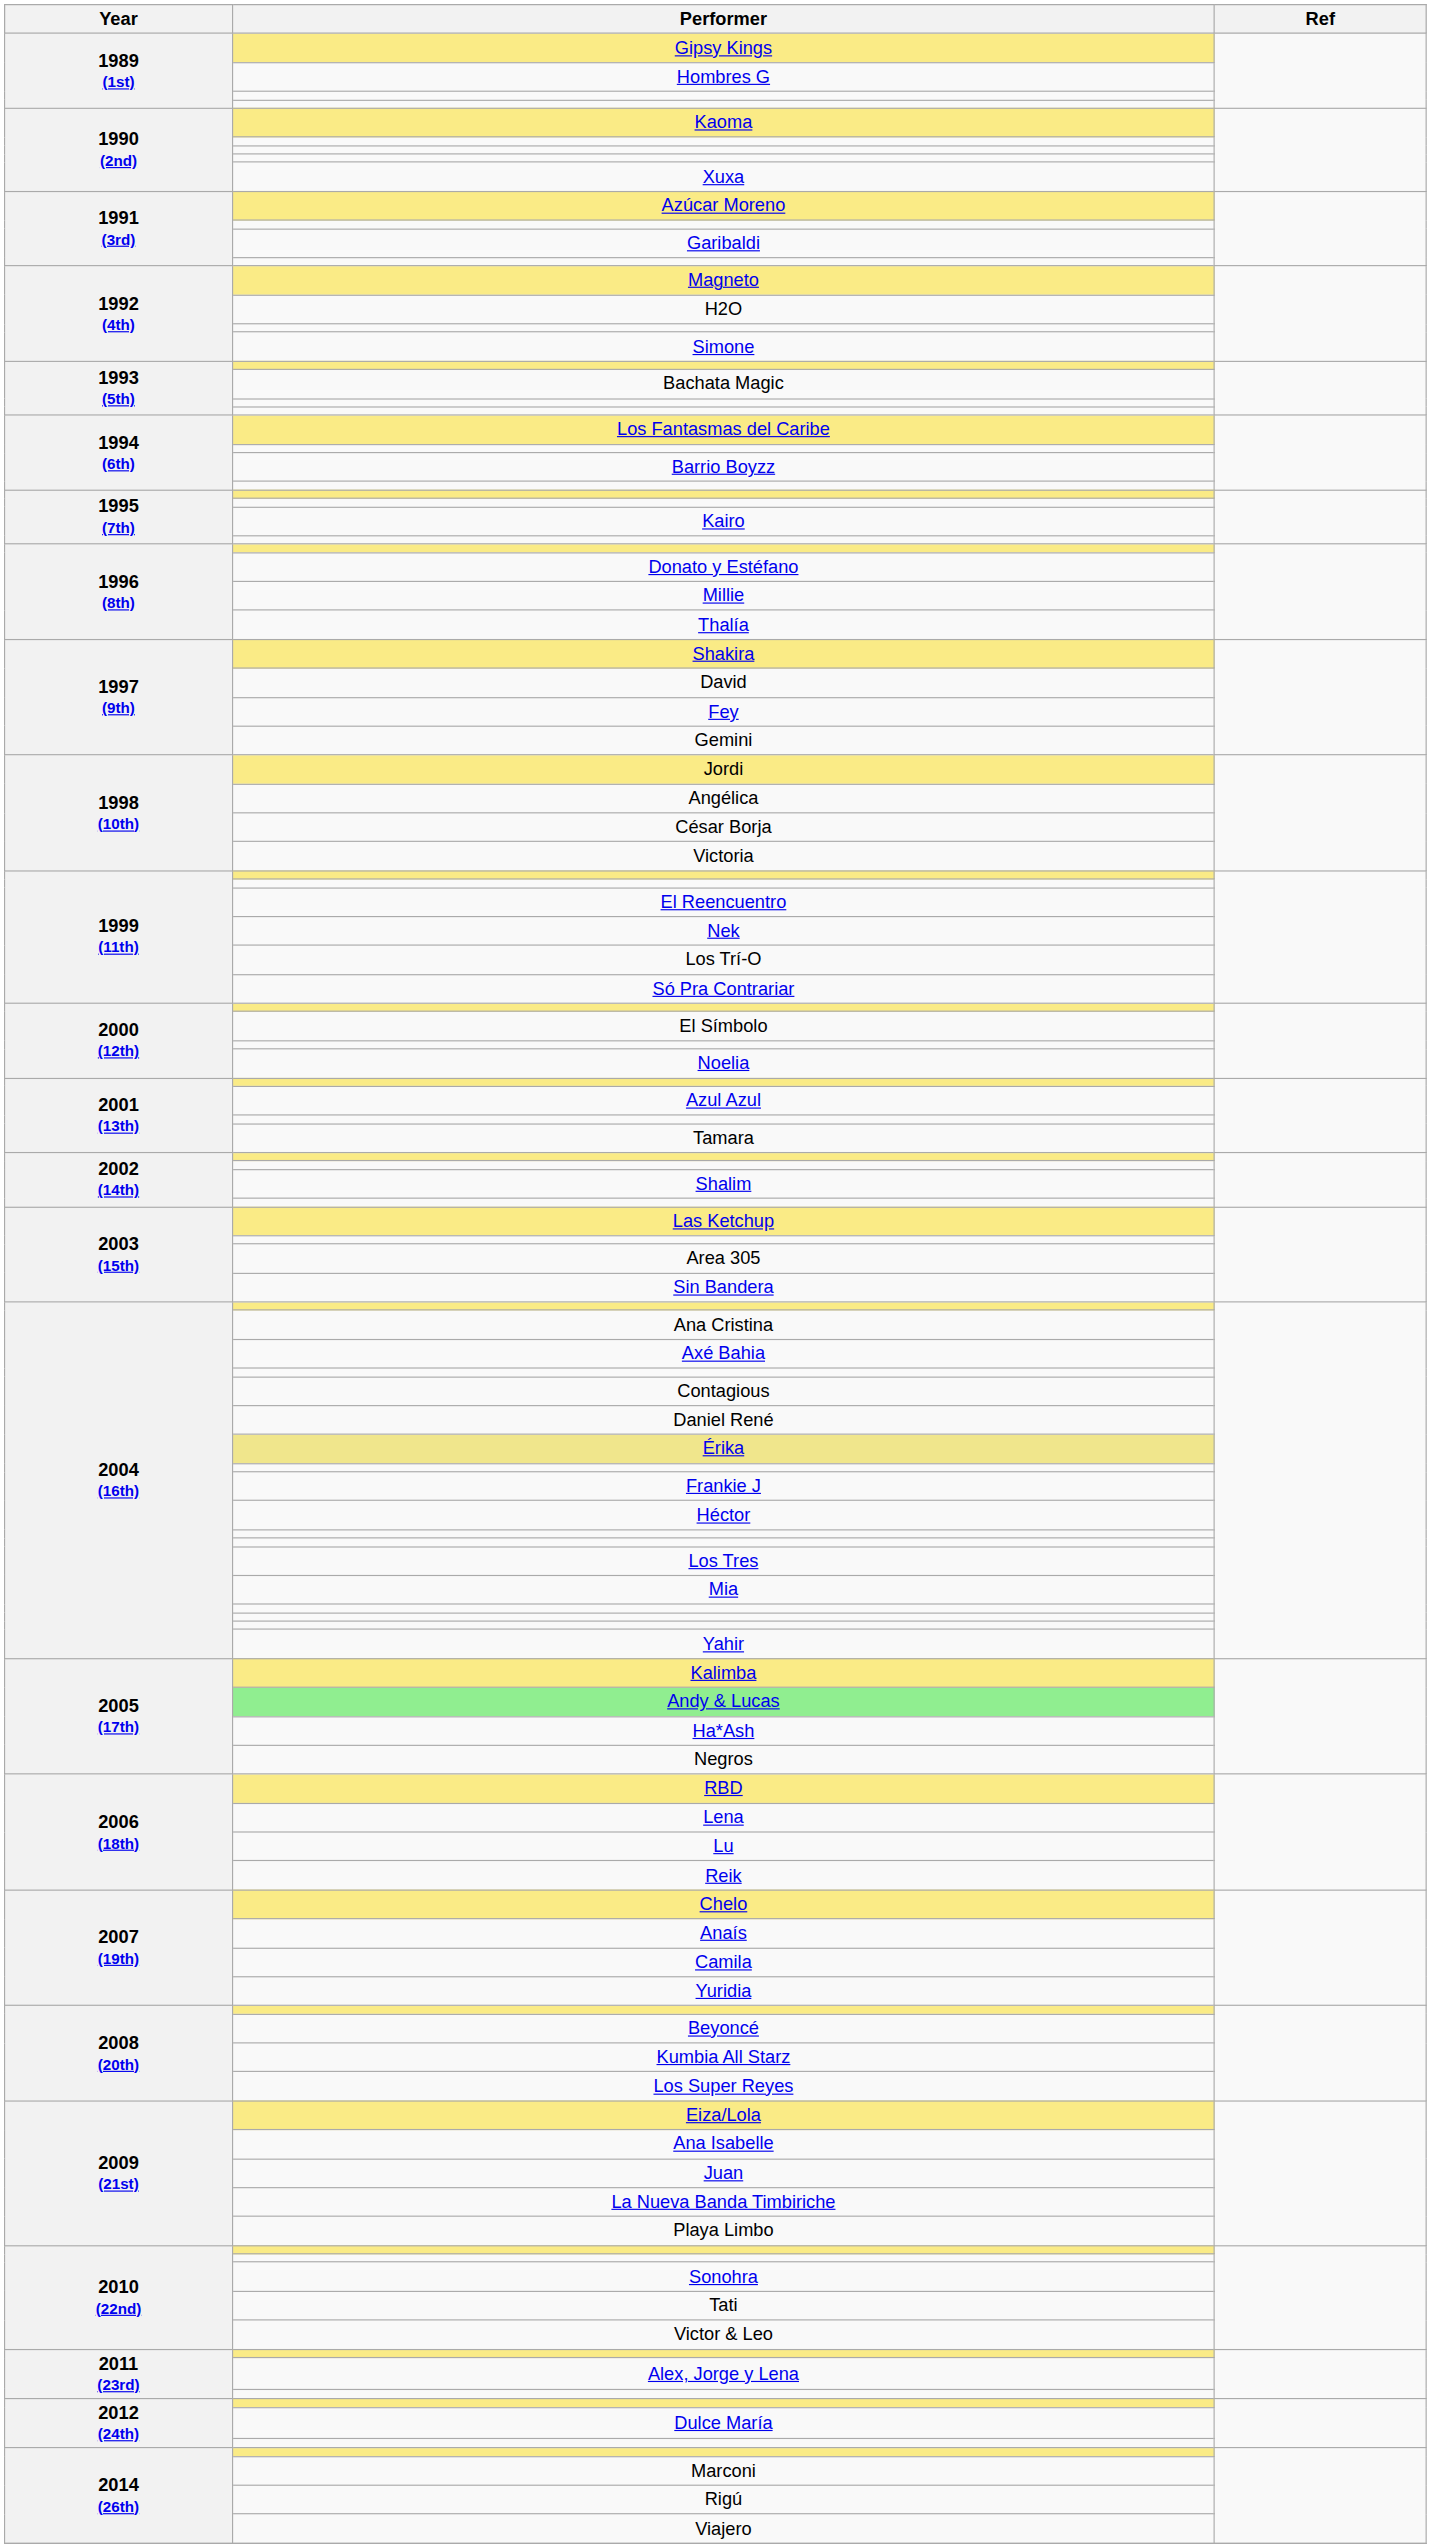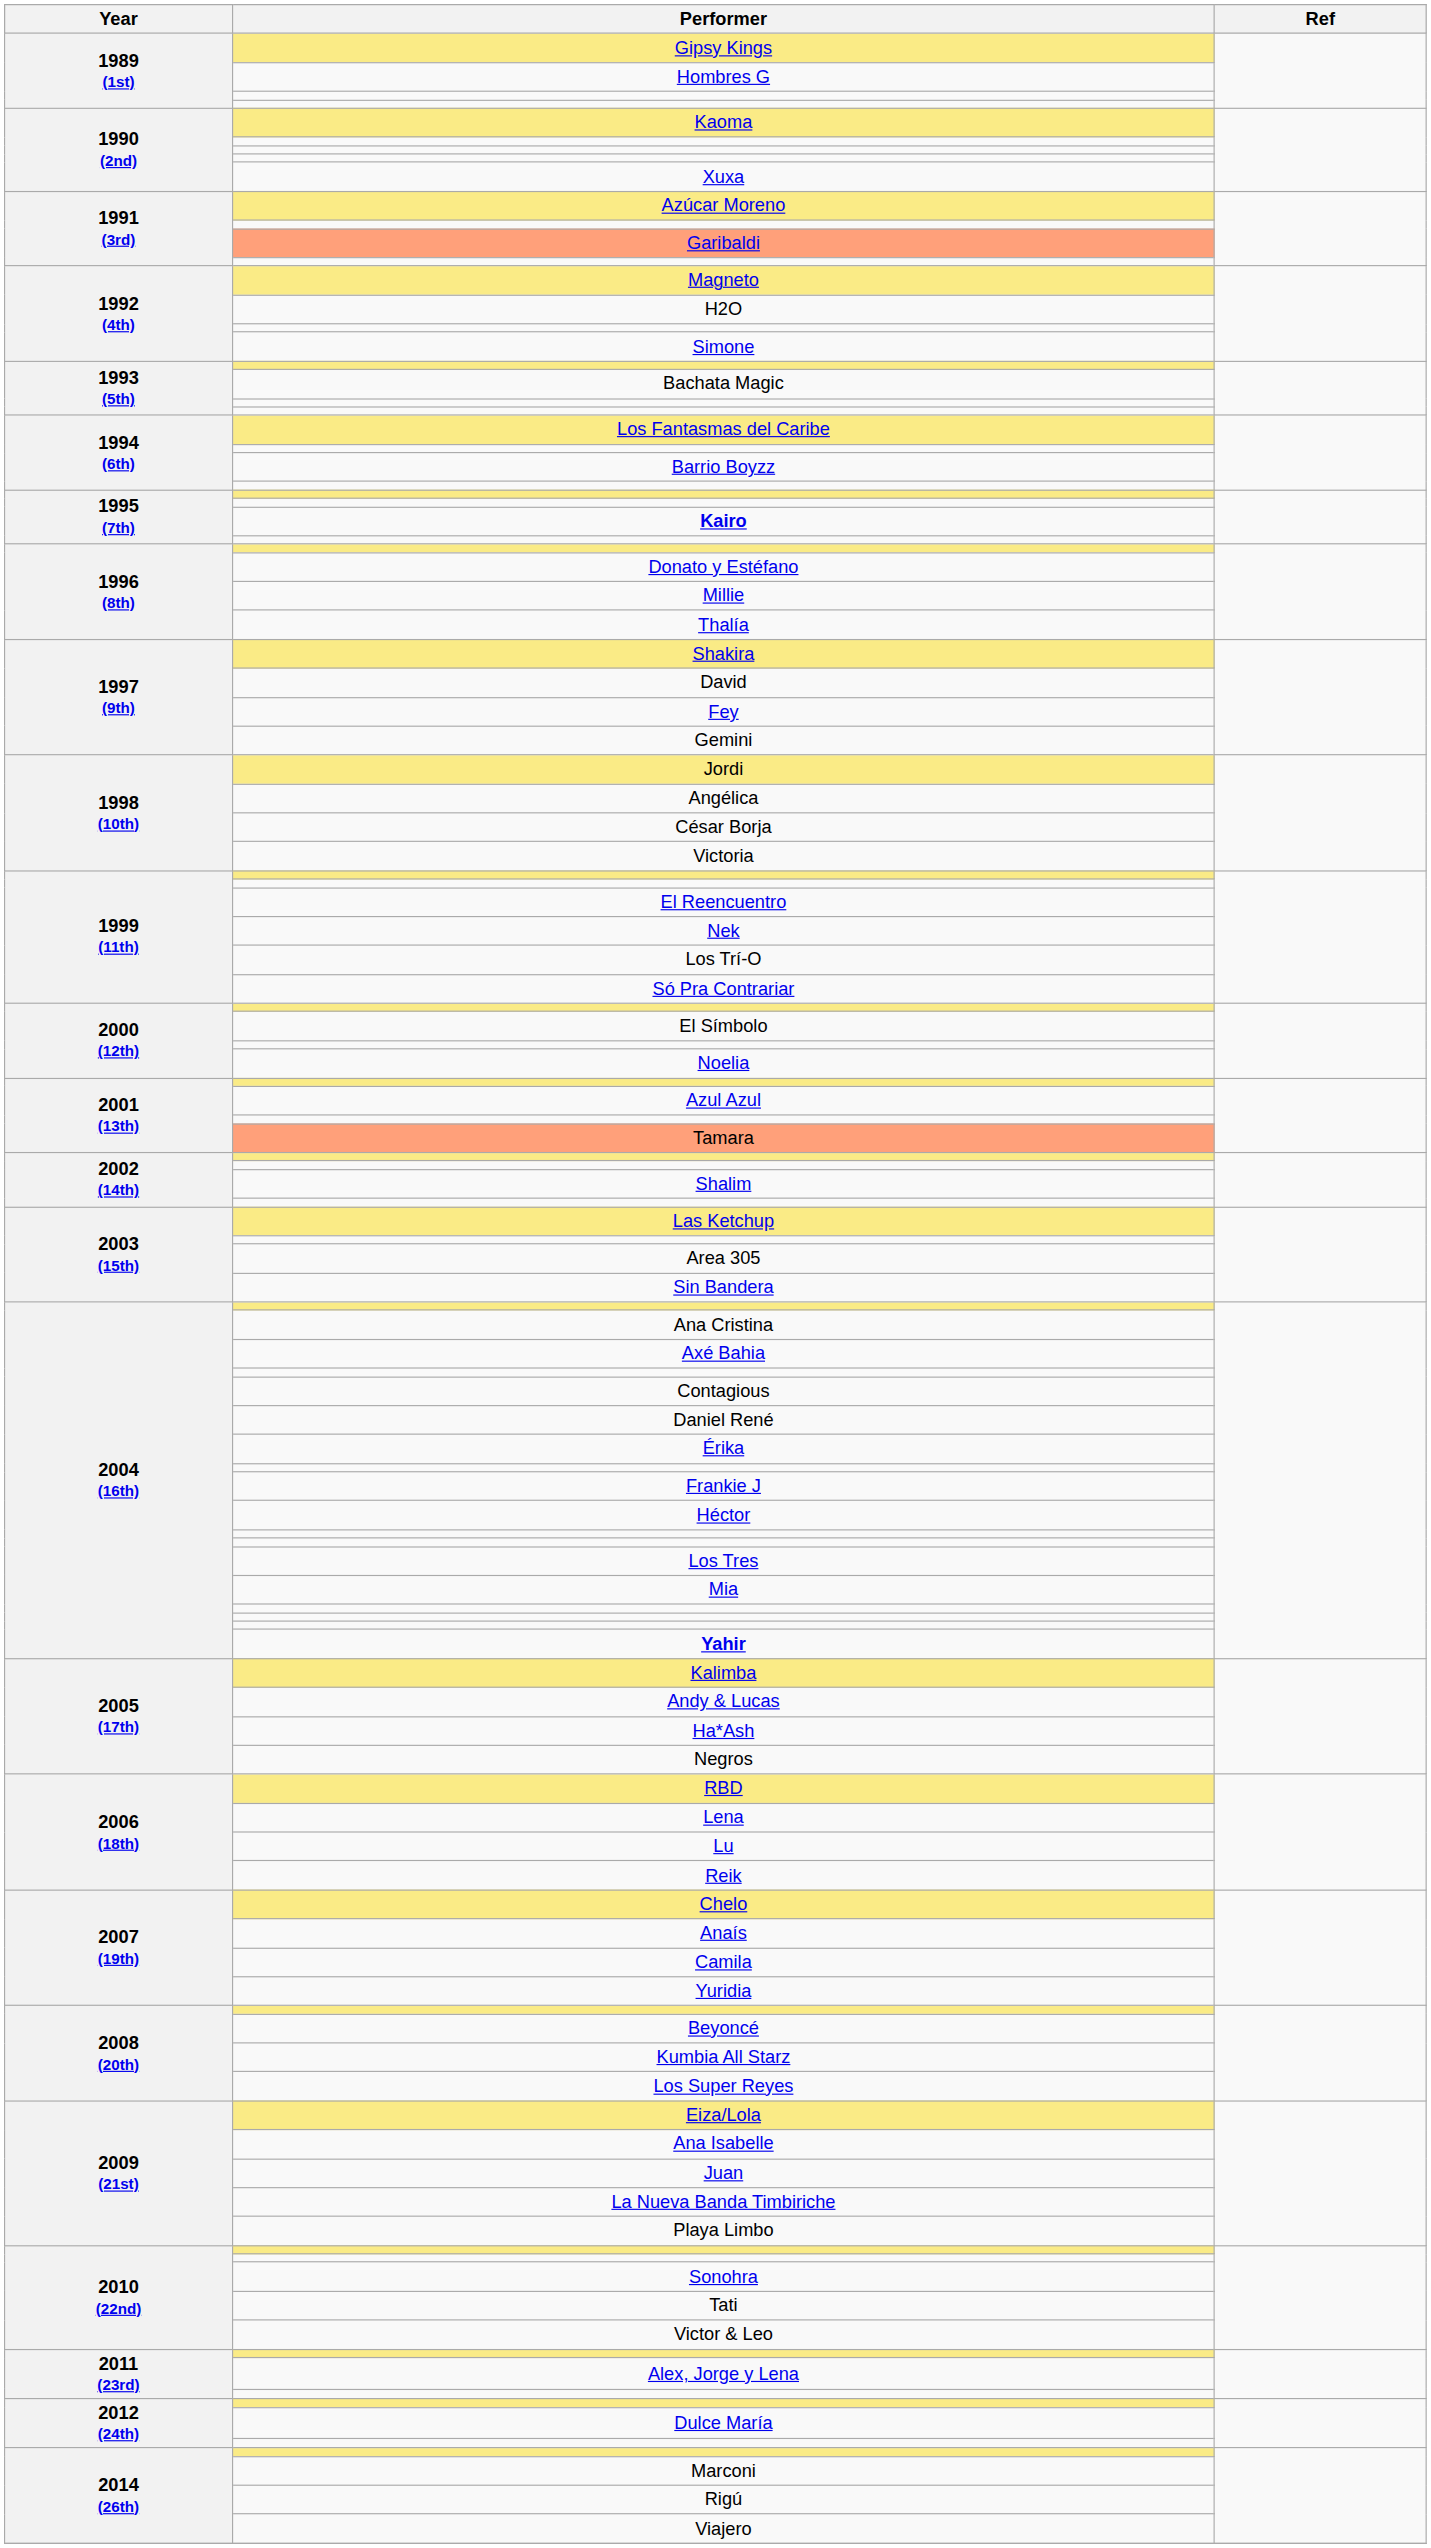(723, 242) no background -> (723, 242) lightsalmon background
(723, 521) normal -> (723, 521) bold
(723, 1138) no background -> (723, 1138) lightsalmon background
(723, 1448) khaki background -> (723, 1448) no background
(723, 1643) normal -> (723, 1643) bold
(723, 1701) lightgreen background -> (723, 1701) no background
